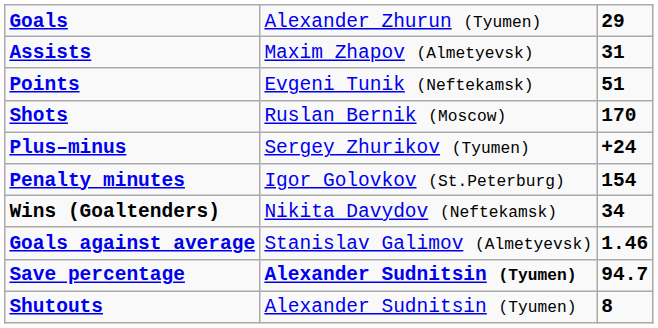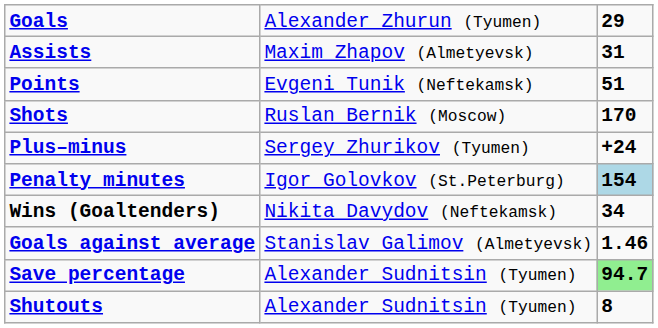(619, 180) no background -> (619, 180) lightblue background
(420, 275) bold -> (420, 275) normal
(625, 275) no background -> (625, 275) lightgreen background
